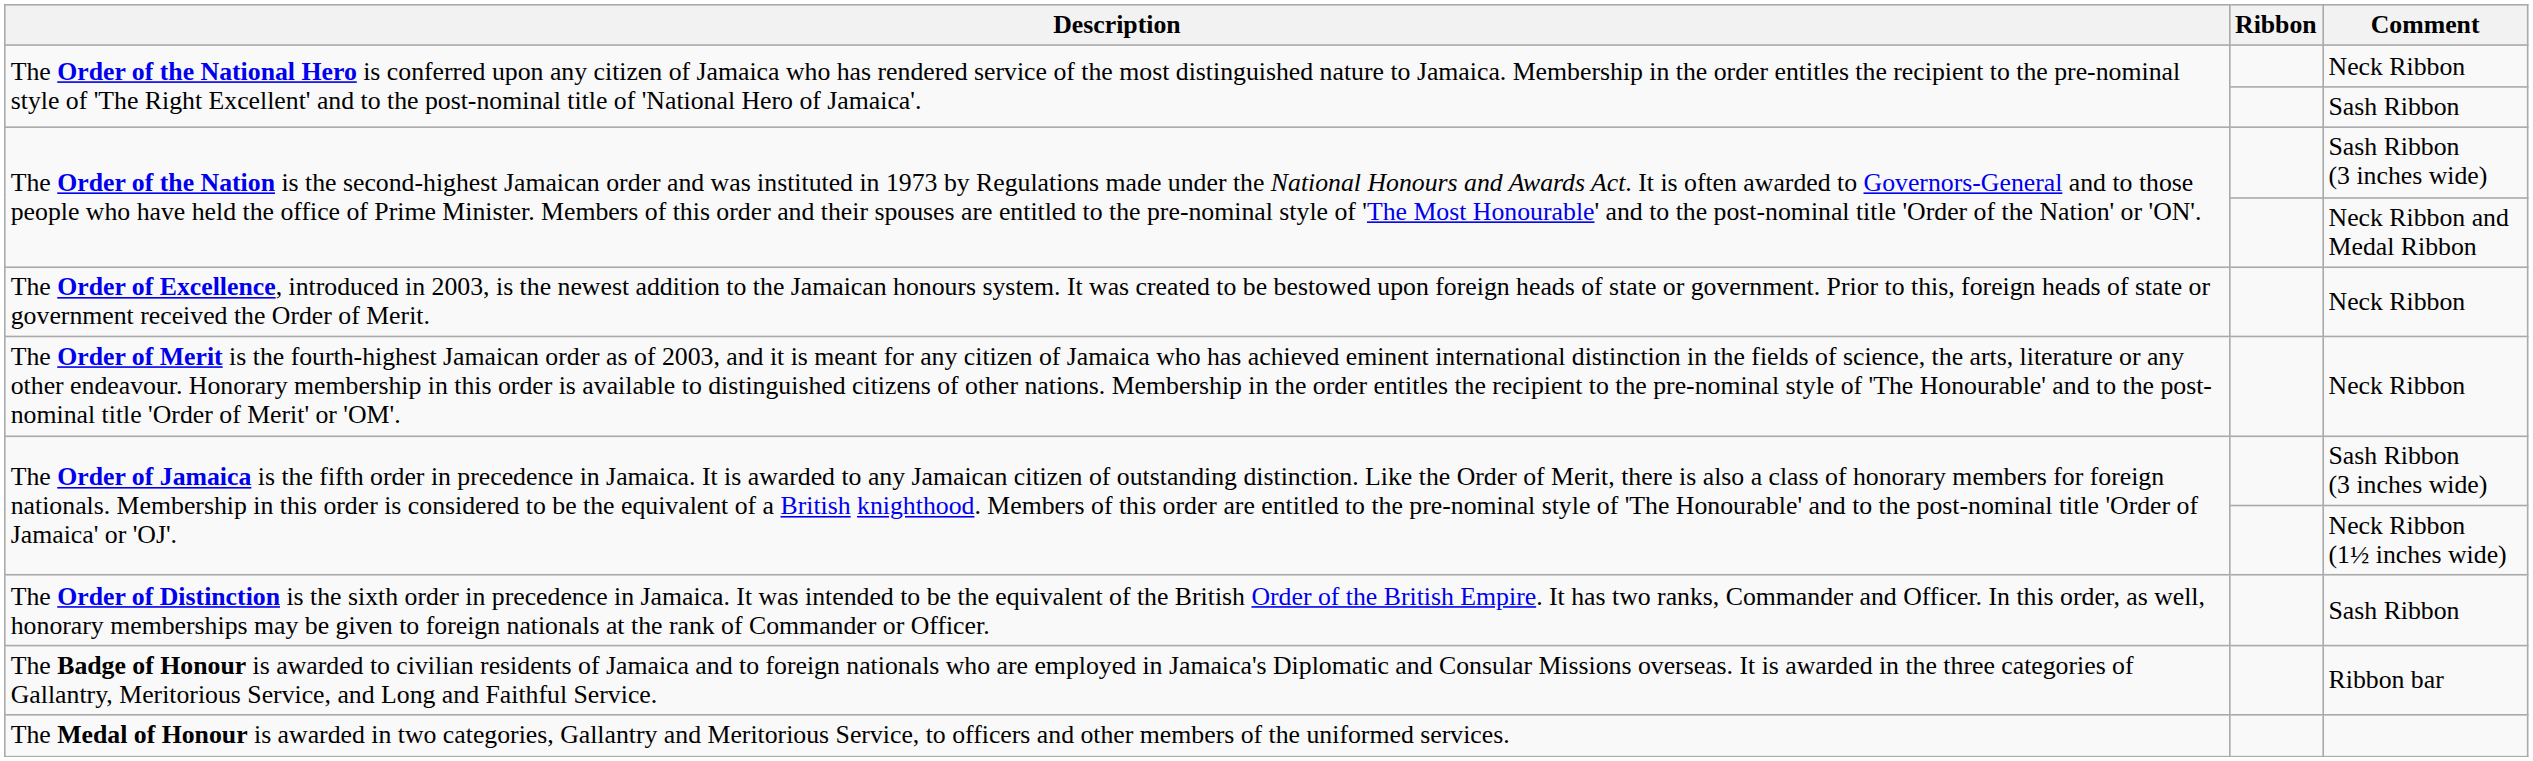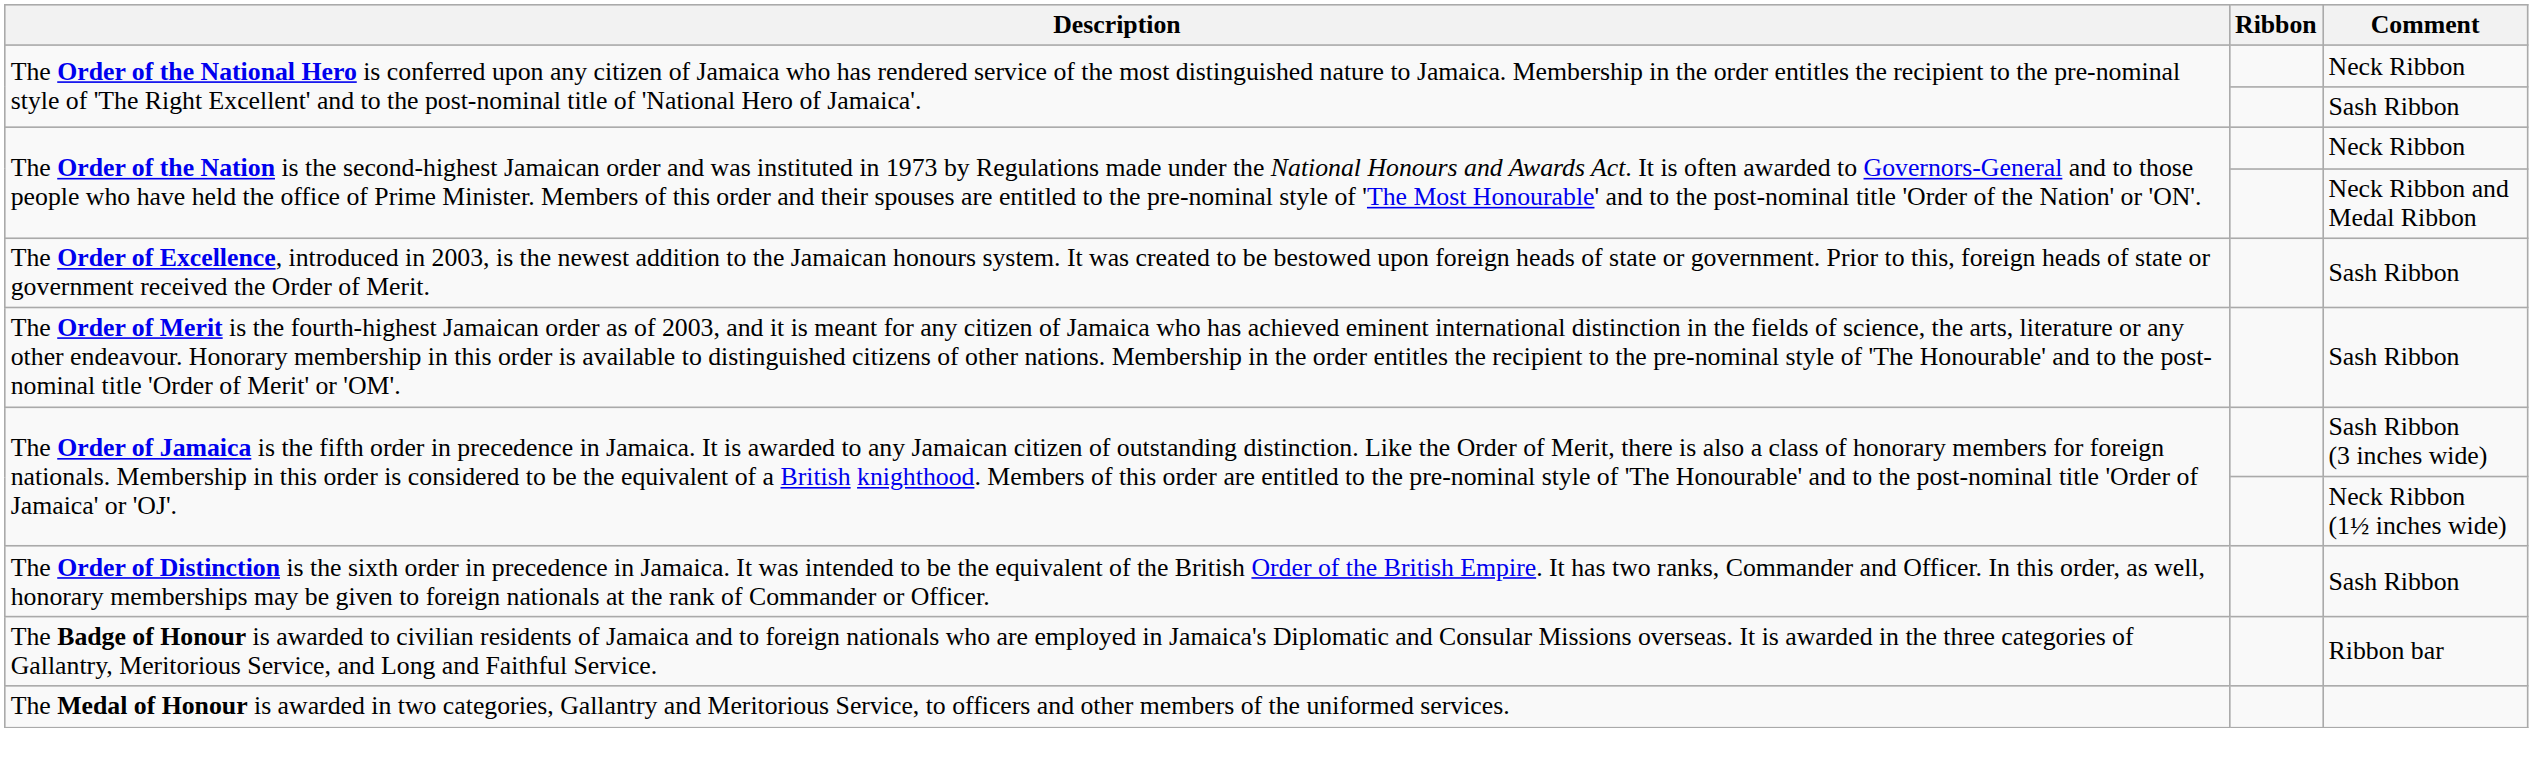(2408, 161) Sash Ribbon (3 inches wide) -> (2397, 147) Neck Ribbon
(2397, 301) Neck Ribbon -> (2394, 272) Sash Ribbon
(2397, 385) Neck Ribbon -> (2394, 356) Sash Ribbon
